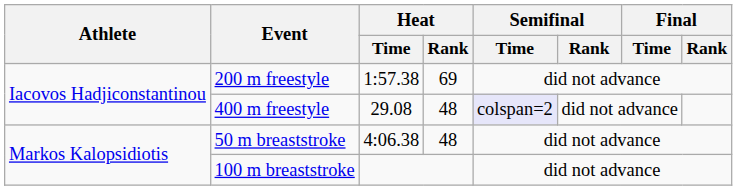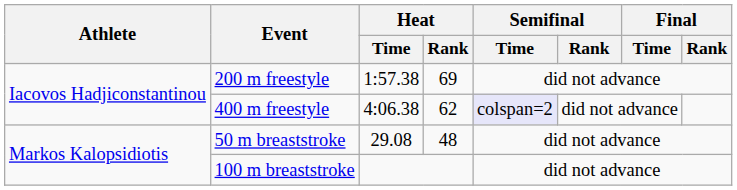(391, 109) 29.08 -> (391, 109) 4:06.38
(448, 109) 48 -> (448, 109) 62
(391, 140) 4:06.38 -> (391, 140) 29.08
